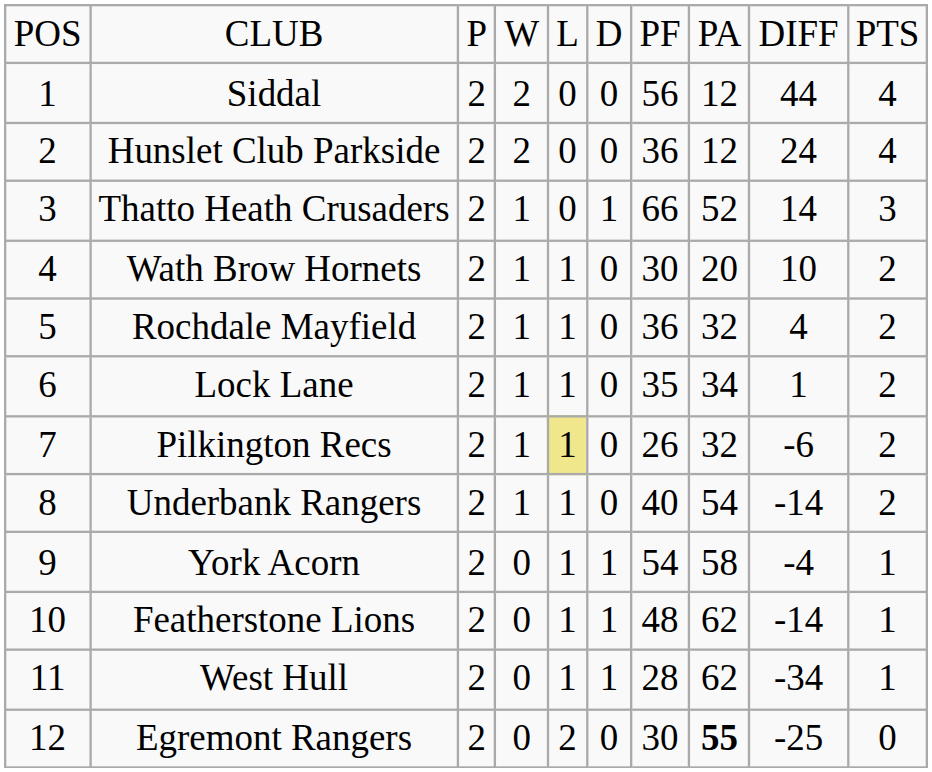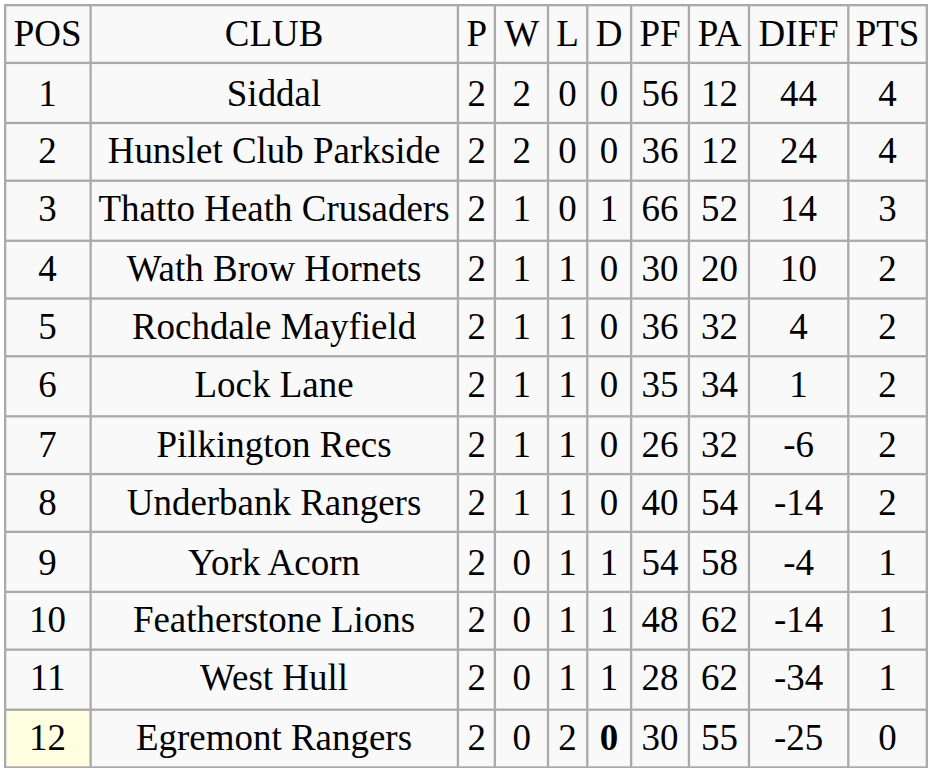(567, 444) khaki background -> (567, 444) no background
(48, 737) no background -> (48, 737) lightyellow background
(609, 737) normal -> (609, 737) bold
(720, 737) bold -> (720, 737) normal
